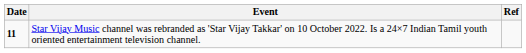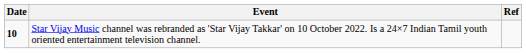(11, 34) 11 -> (12, 34) 10
